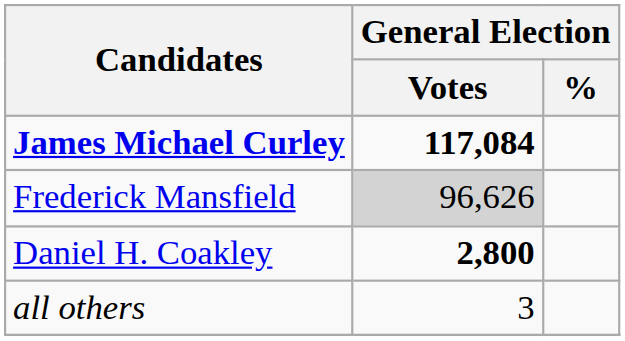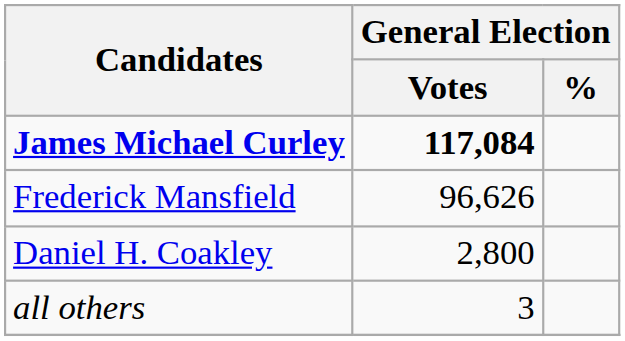(487, 197) lightgrey background -> (487, 197) no background
(496, 252) bold -> (496, 252) normal
